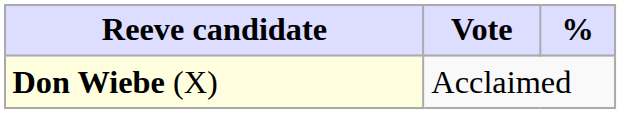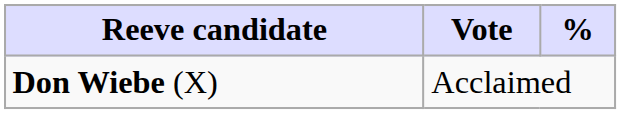(115, 81) lightyellow background -> (115, 81) no background
